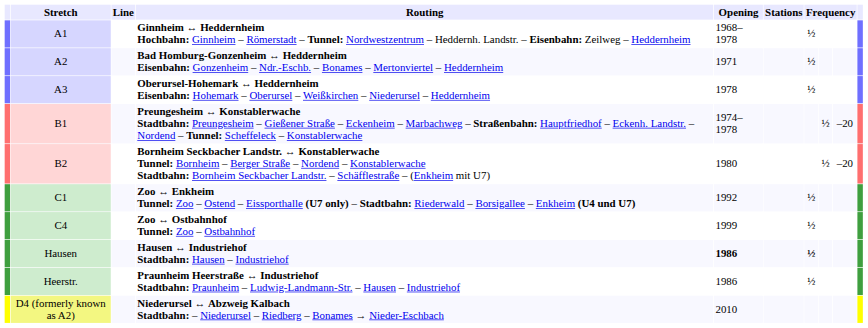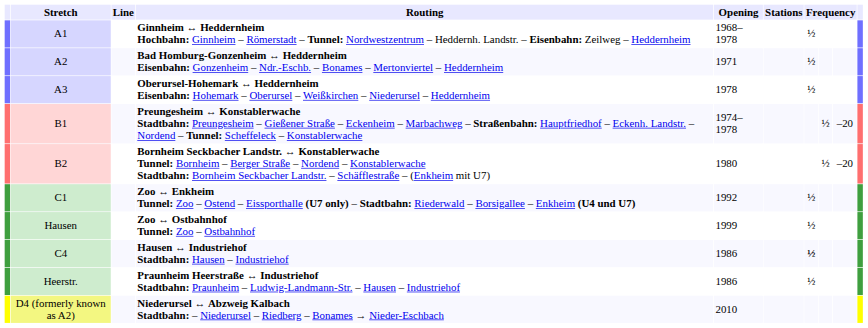(61, 225) C4 -> (61, 225) Hausen
(61, 253) Hausen -> (61, 253) C4
(726, 253) bold -> (726, 253) normal
